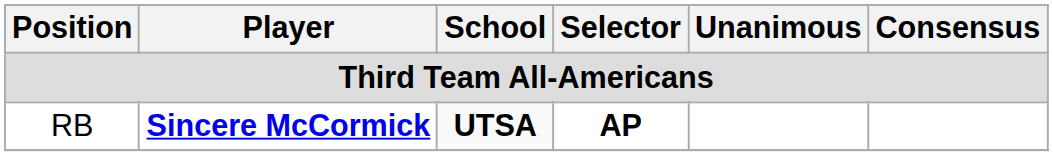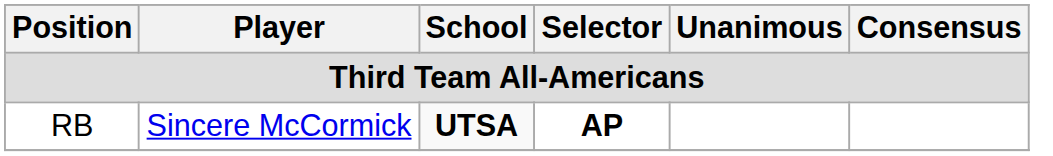(288, 125) bold -> (279, 125) normal
